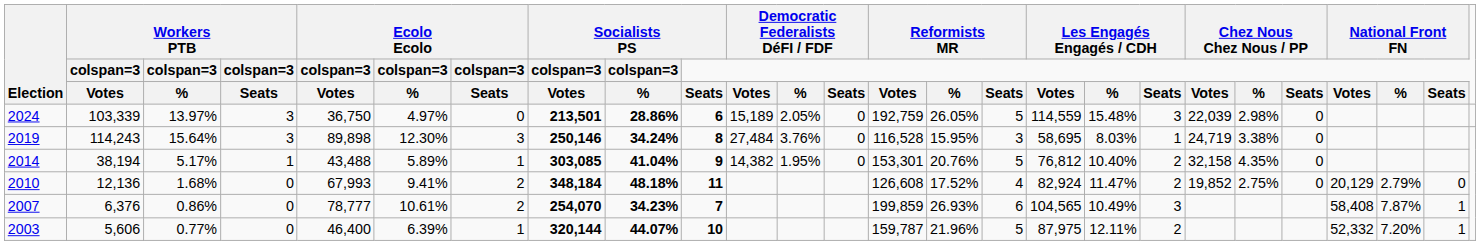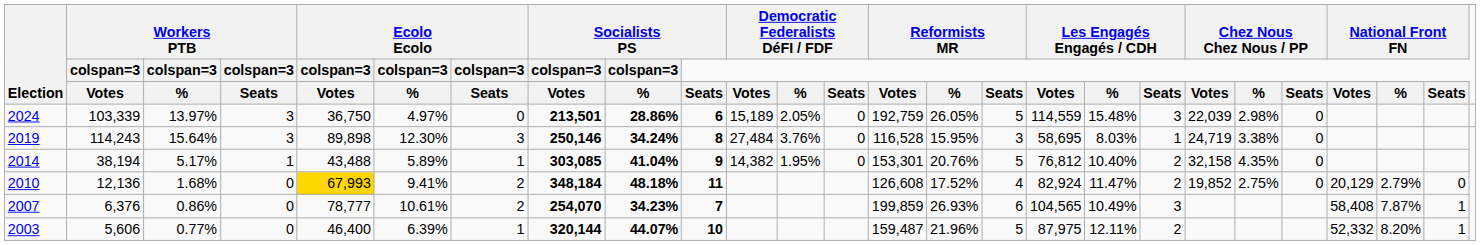(349, 184) no background -> (349, 184) gold background
(898, 229) 159,787 -> (898, 229) 159,487
(1401, 229) 7.20% -> (1401, 229) 8.20%
